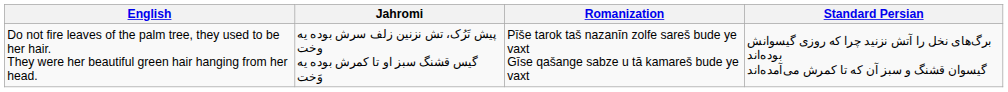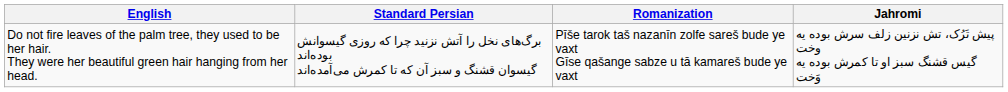columns swapped: (399, 14) <-> (874, 14)
